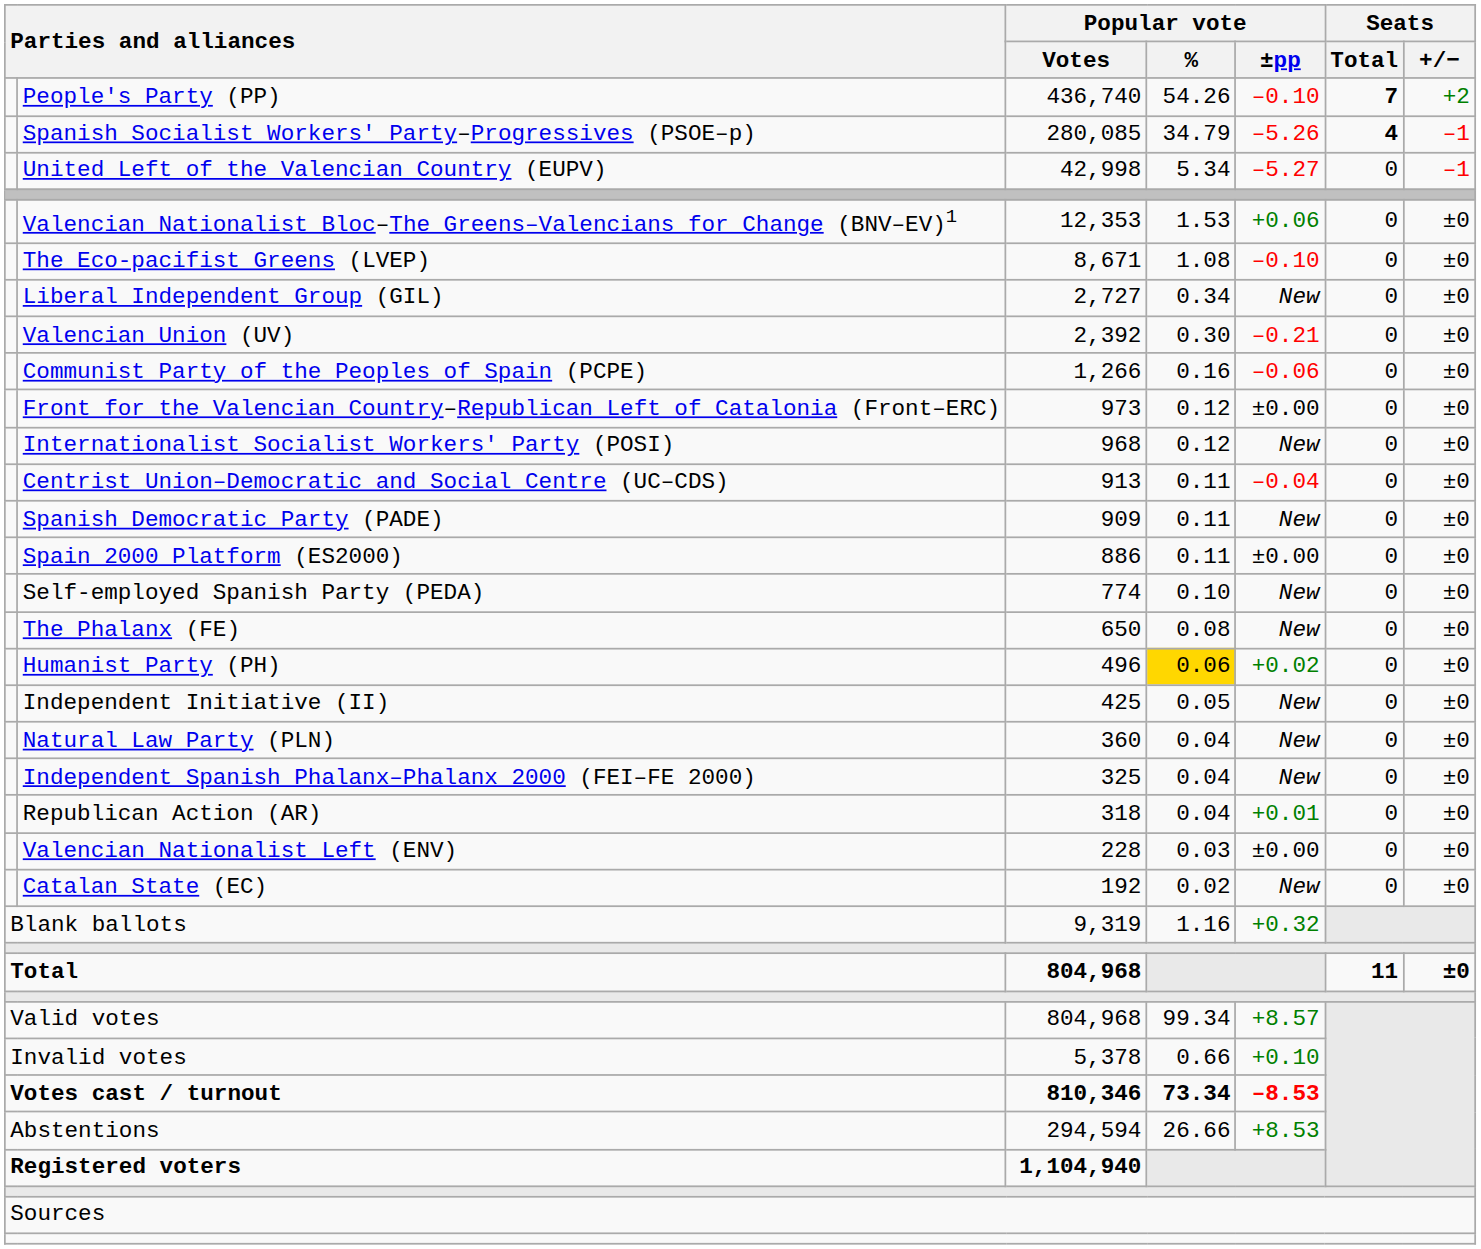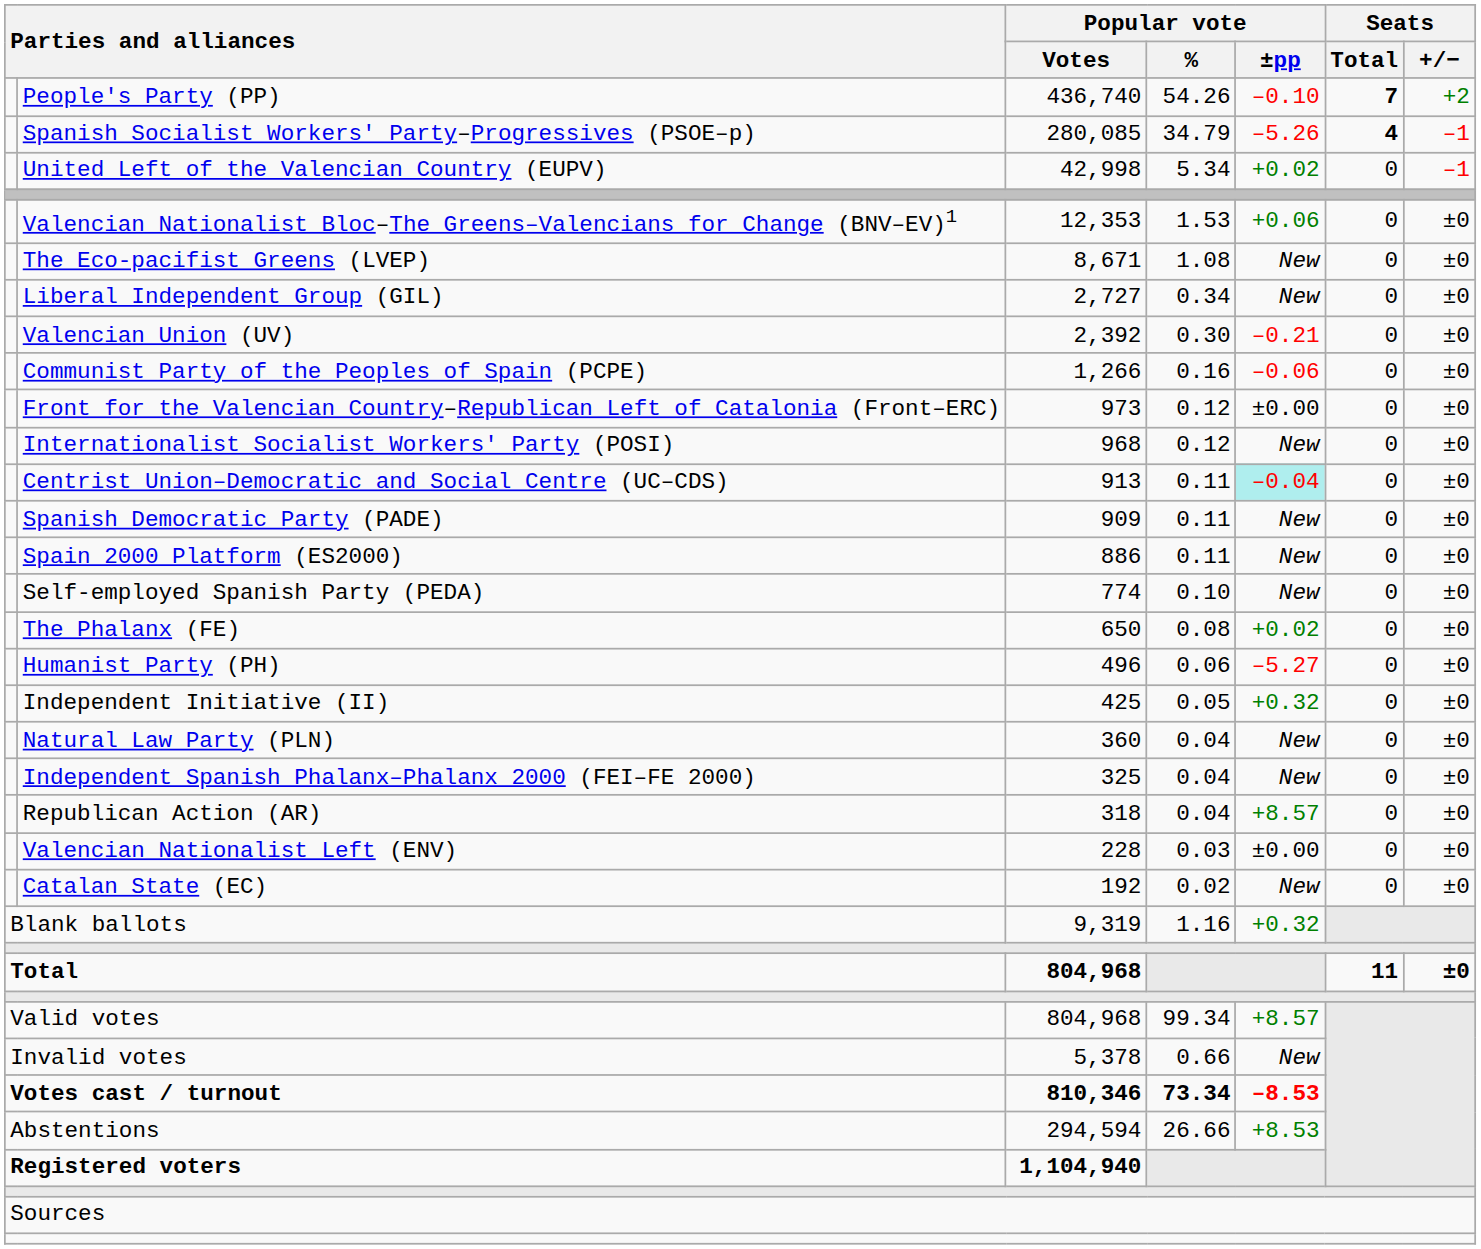(1286, 171) –5.27 -> (1286, 171) +0.02
(1286, 261) –0.10 -> (1299, 261) New
(1286, 482) no background -> (1286, 482) paleturquoise background
(1286, 556) ±0.00 -> (1299, 556) New
(1299, 630) New -> (1286, 630) +0.02
(1203, 667) gold background -> (1203, 667) no background
(1286, 667) +0.02 -> (1286, 667) –5.27
(1299, 703) New -> (1286, 703) +0.32
(1286, 814) +0.01 -> (1286, 814) +8.57
(1286, 1057) +0.10 -> (1299, 1057) New
